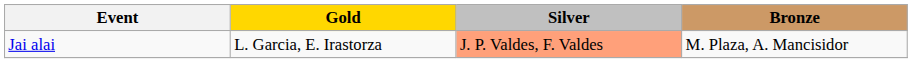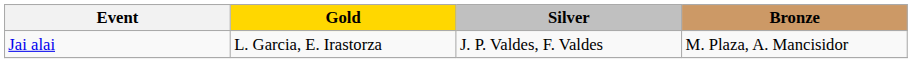(531, 44) lightsalmon background -> (531, 44) no background
